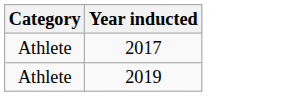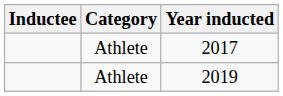+ column: (43, 18)
